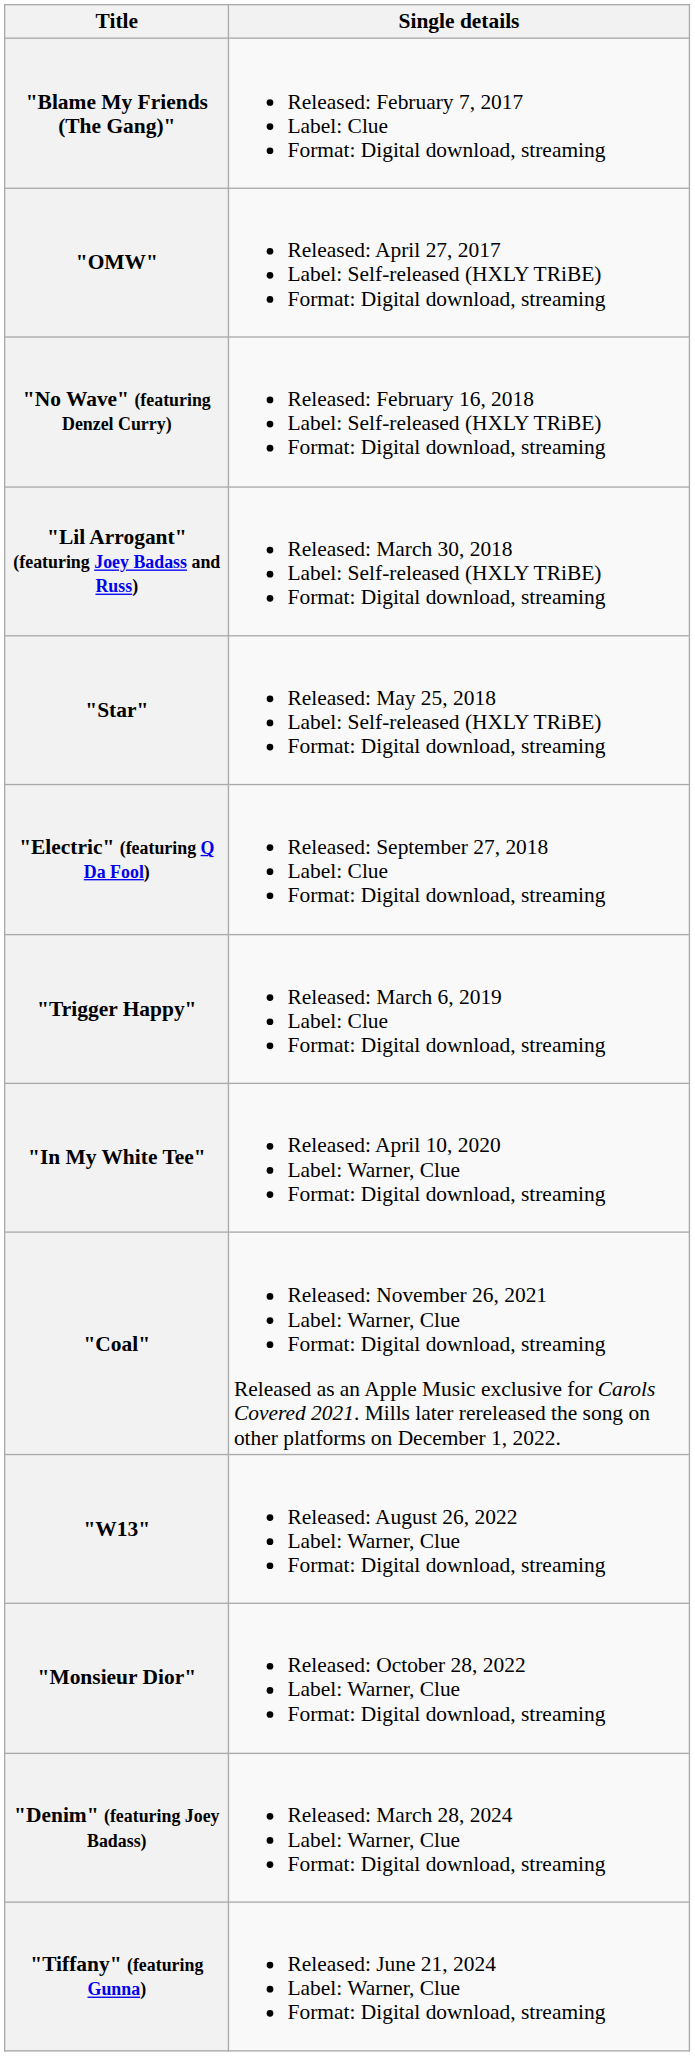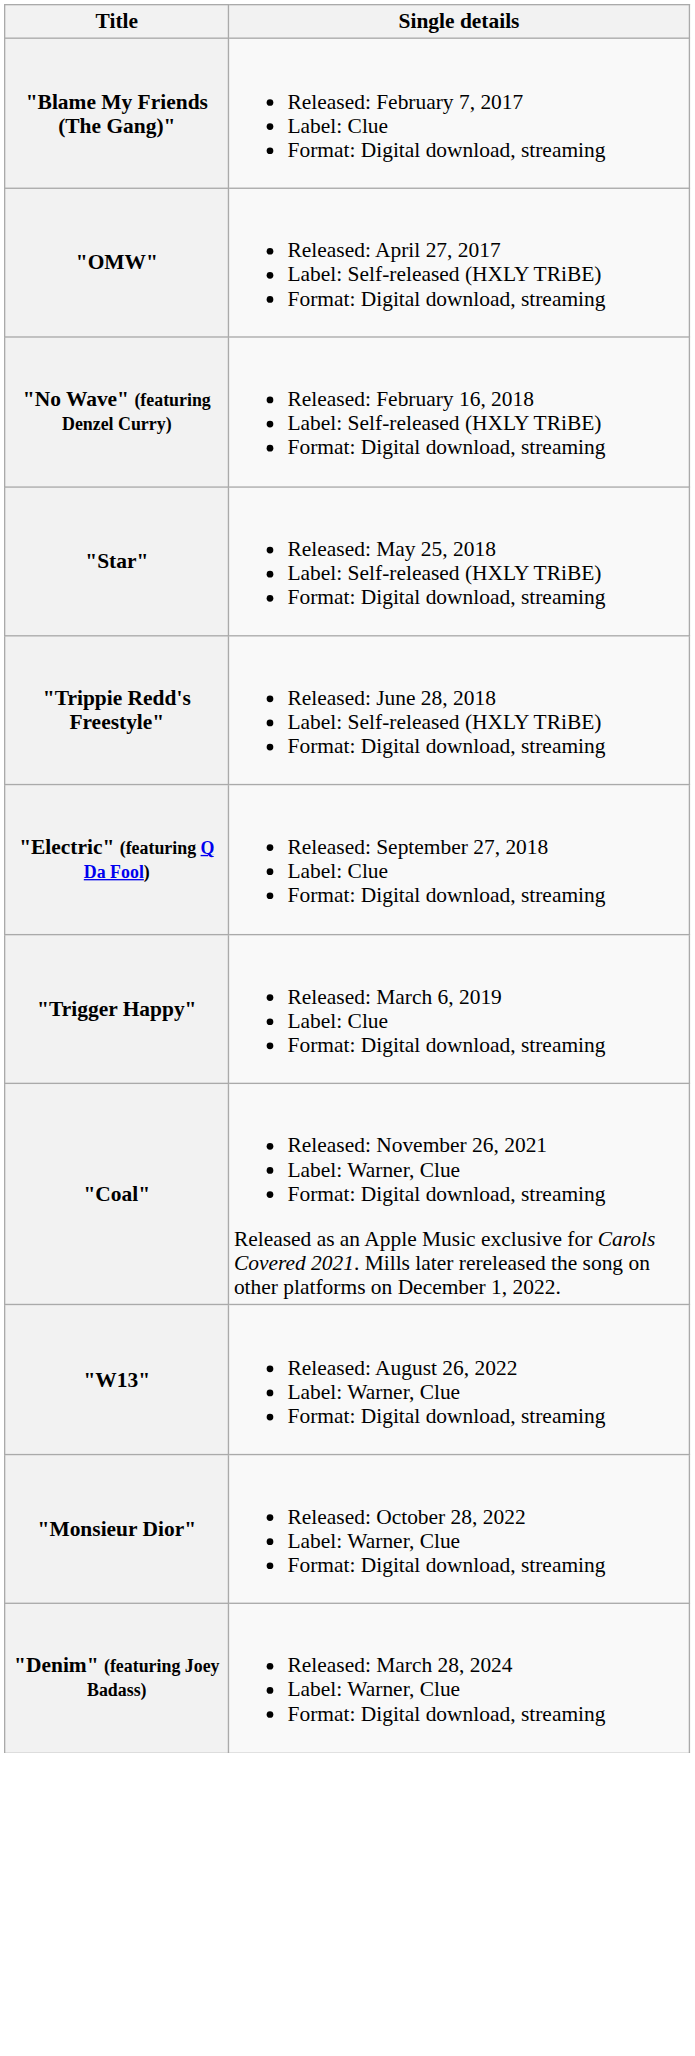- row: (117, 560)
+ row: (117, 710)
- row: (117, 1157)
- row: (117, 1976)
